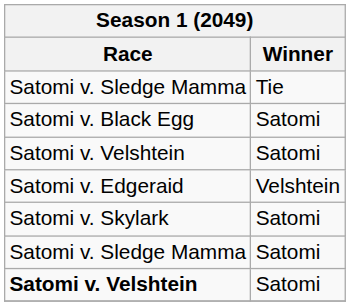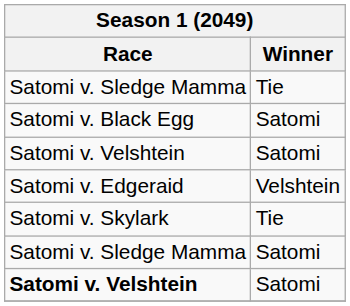(288, 218) Satomi -> (270, 218) Tie
